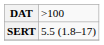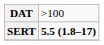(68, 31) normal -> (68, 31) bold
